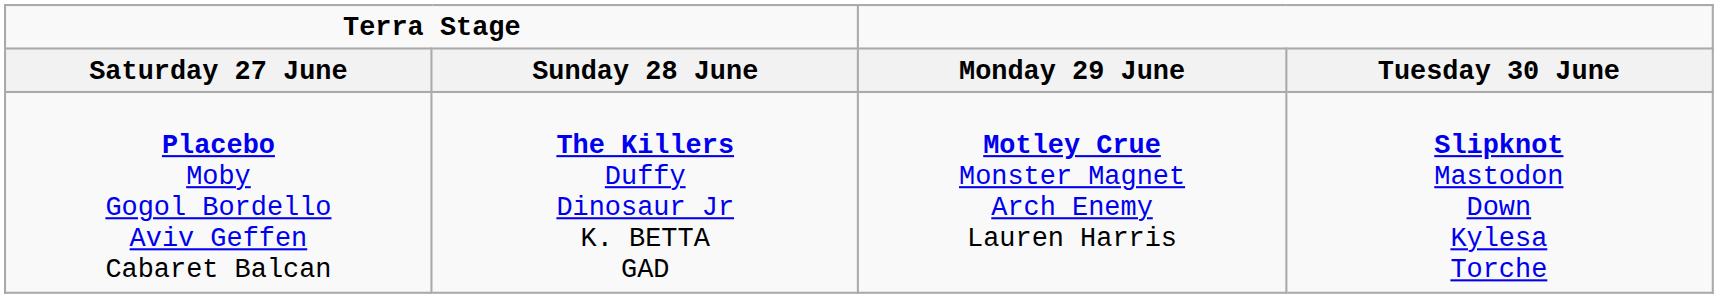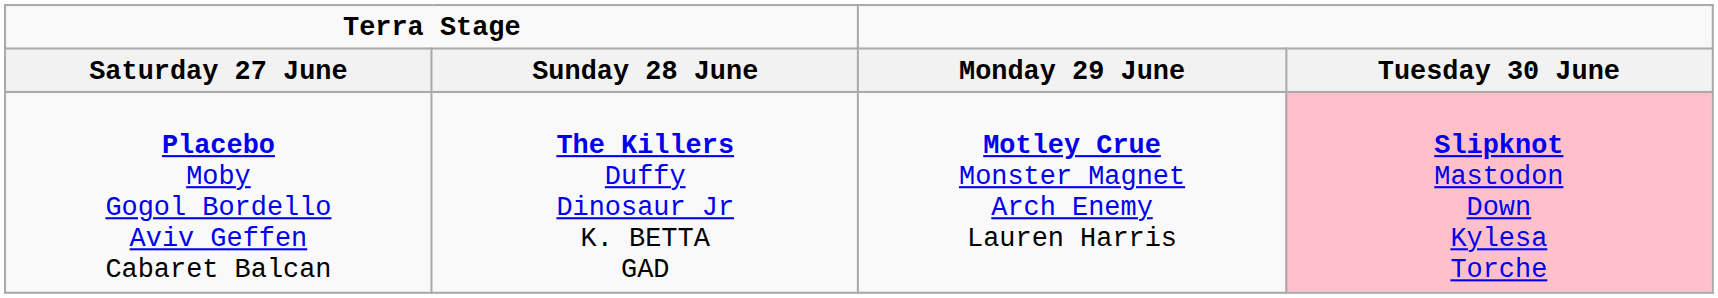(1499, 208) no background -> (1499, 208) pink background
